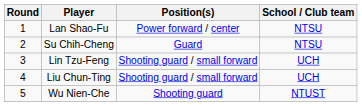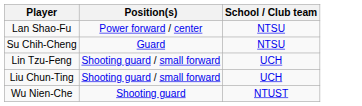- column: (23, 12)
